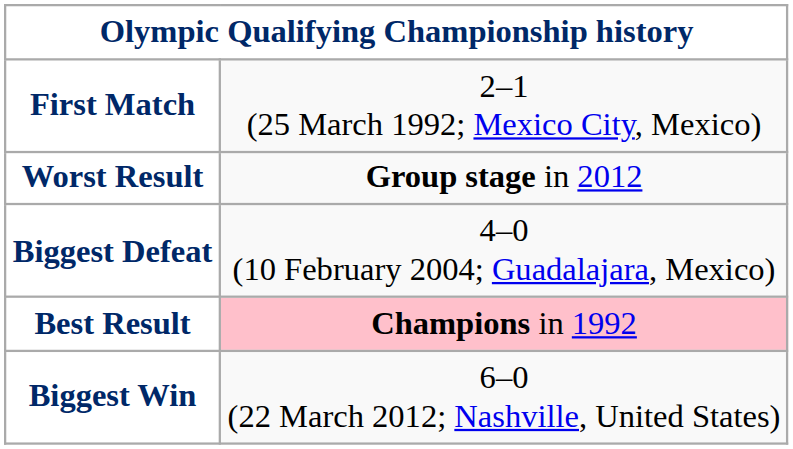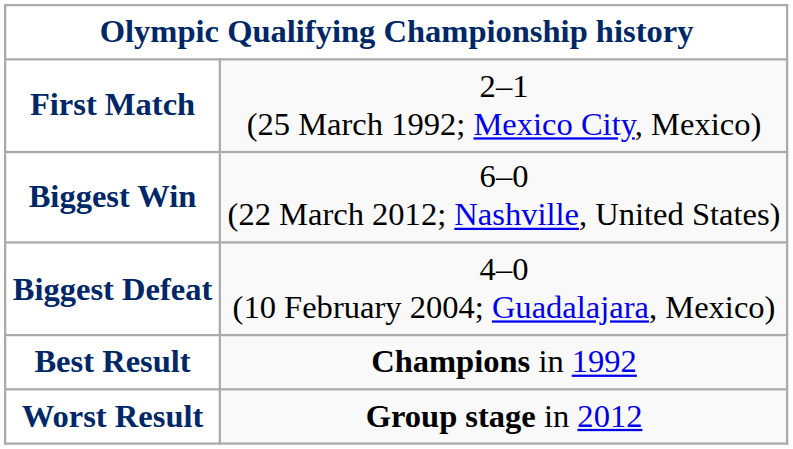rows swapped: (113, 396) <-> (113, 177)
(504, 323) pink background -> (504, 361) no background
